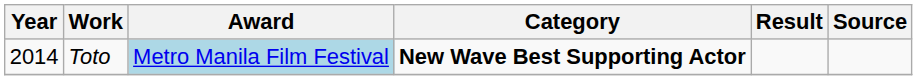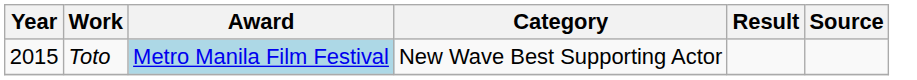(34, 56) 2014 -> (34, 56) 2015
(572, 56) bold -> (561, 56) normal
